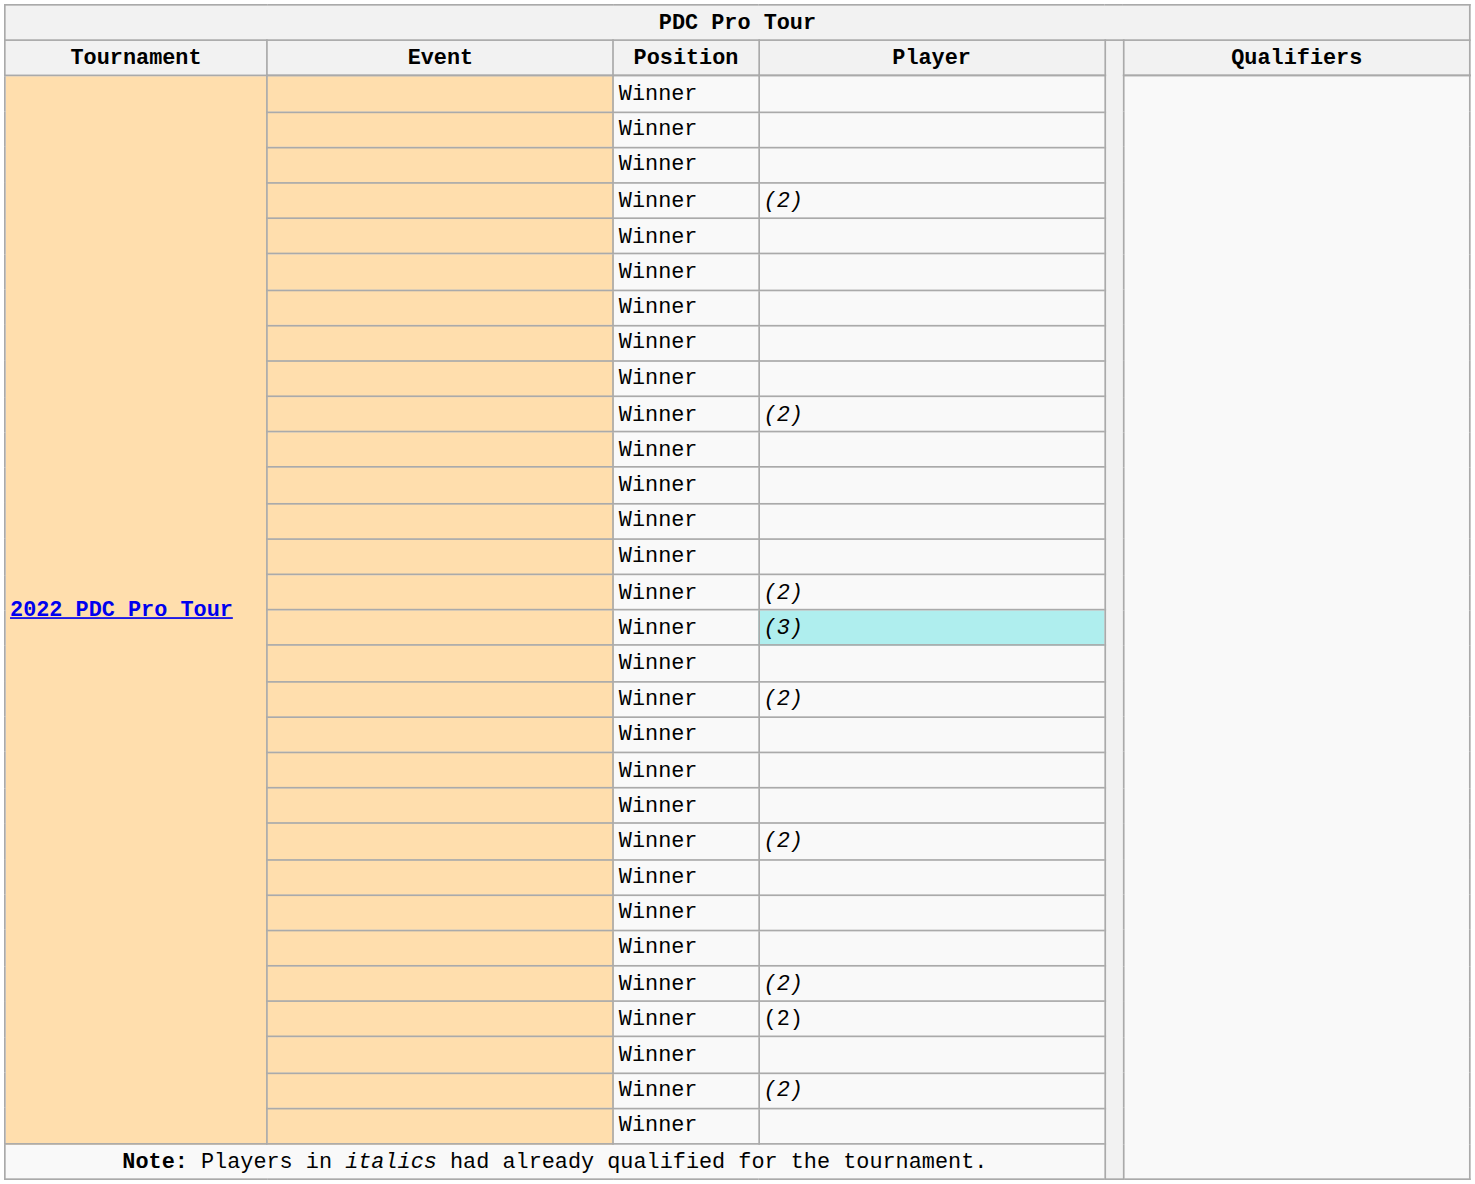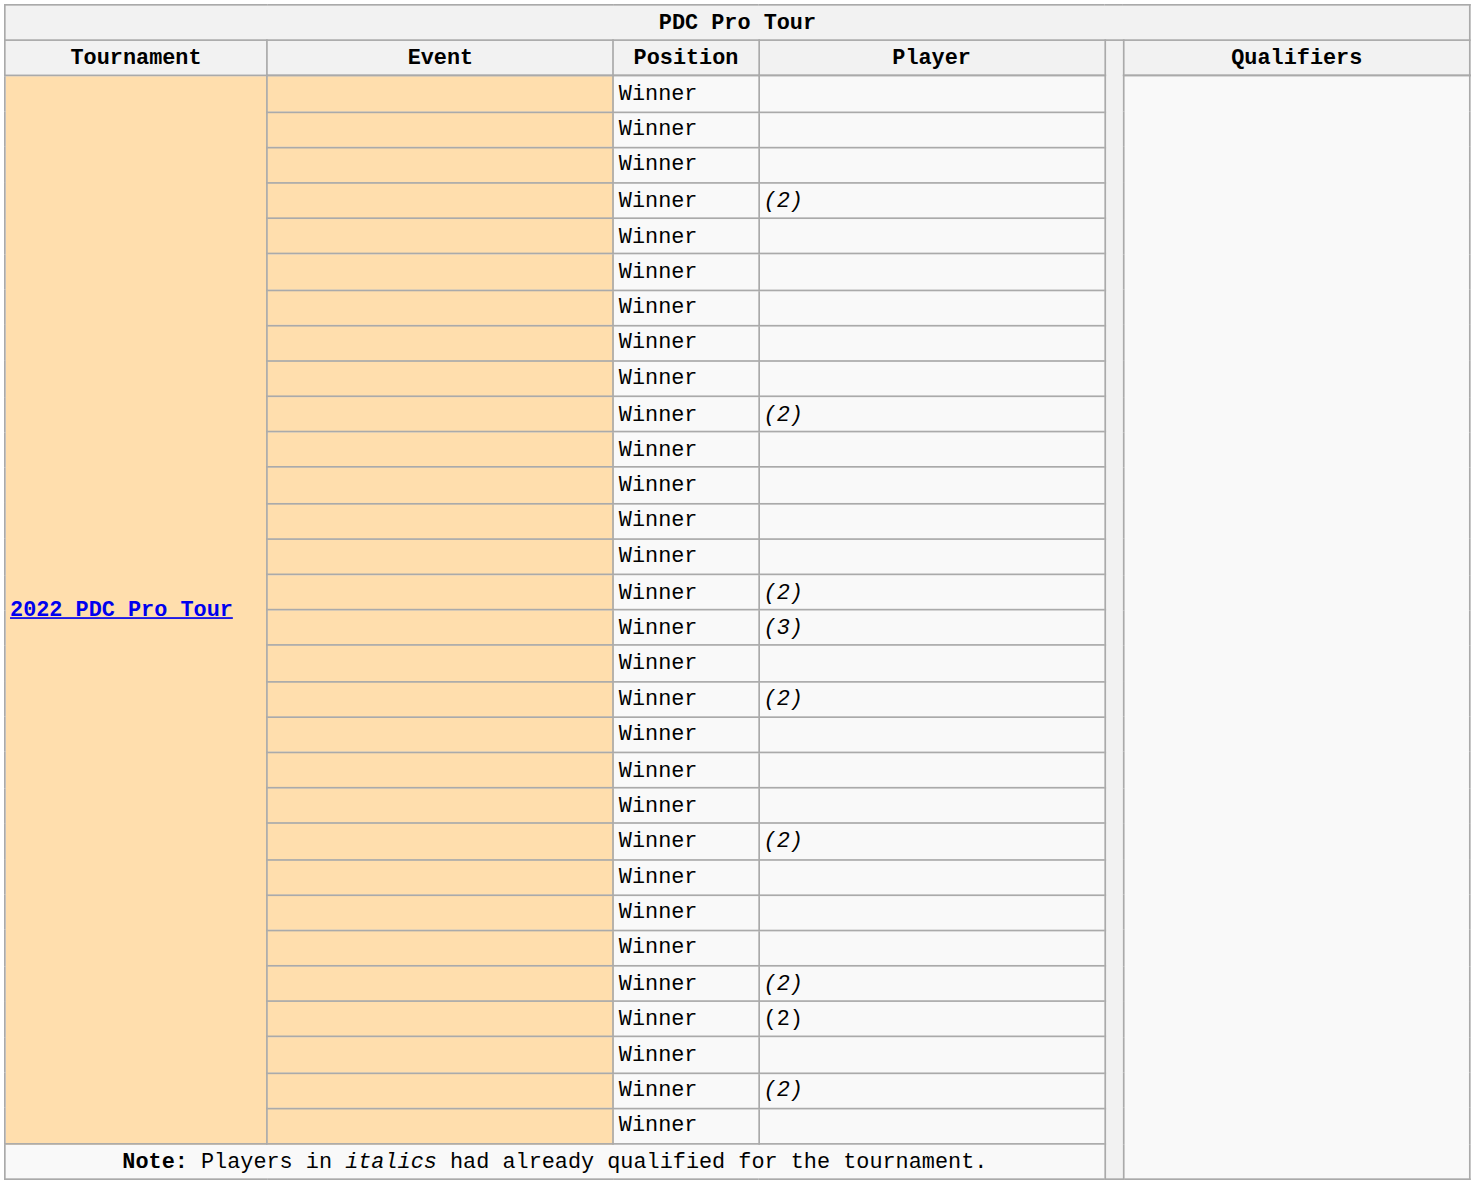(783, 628) paleturquoise background -> (783, 628) no background
